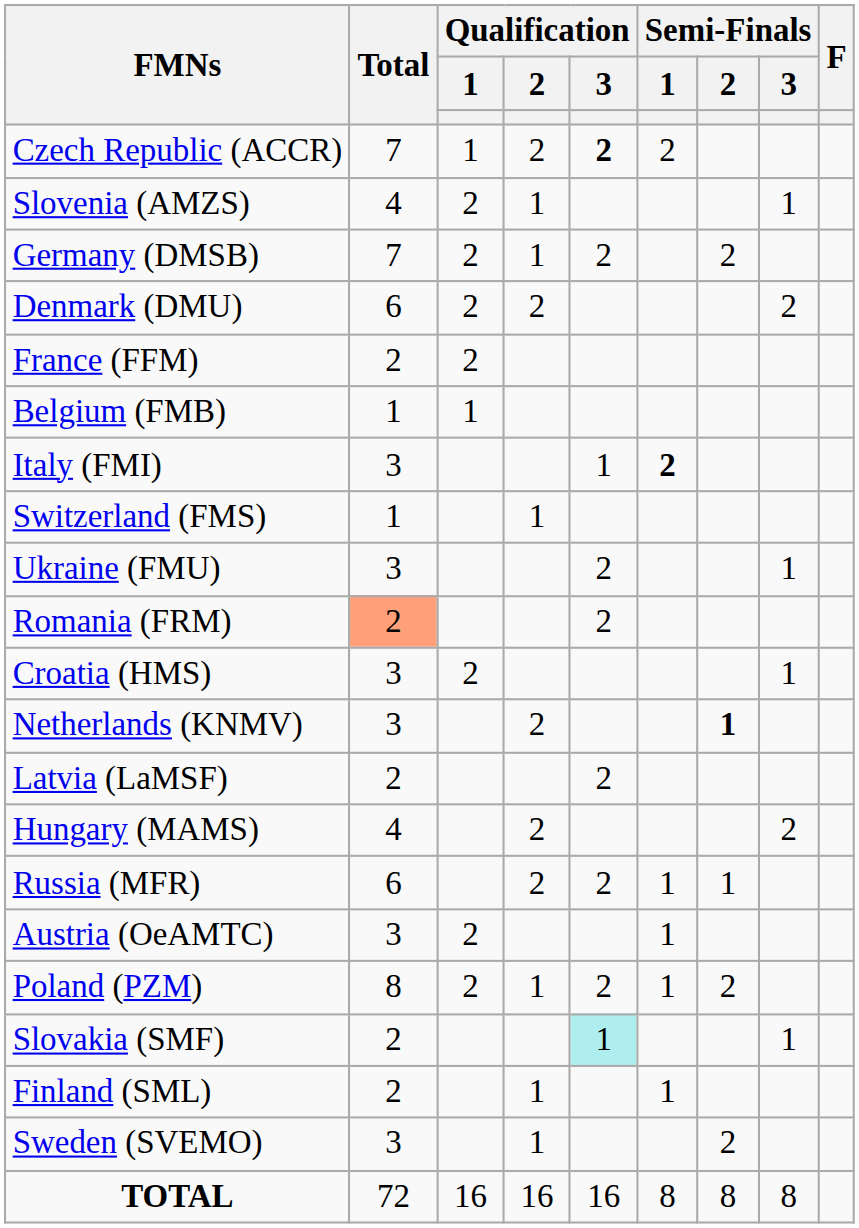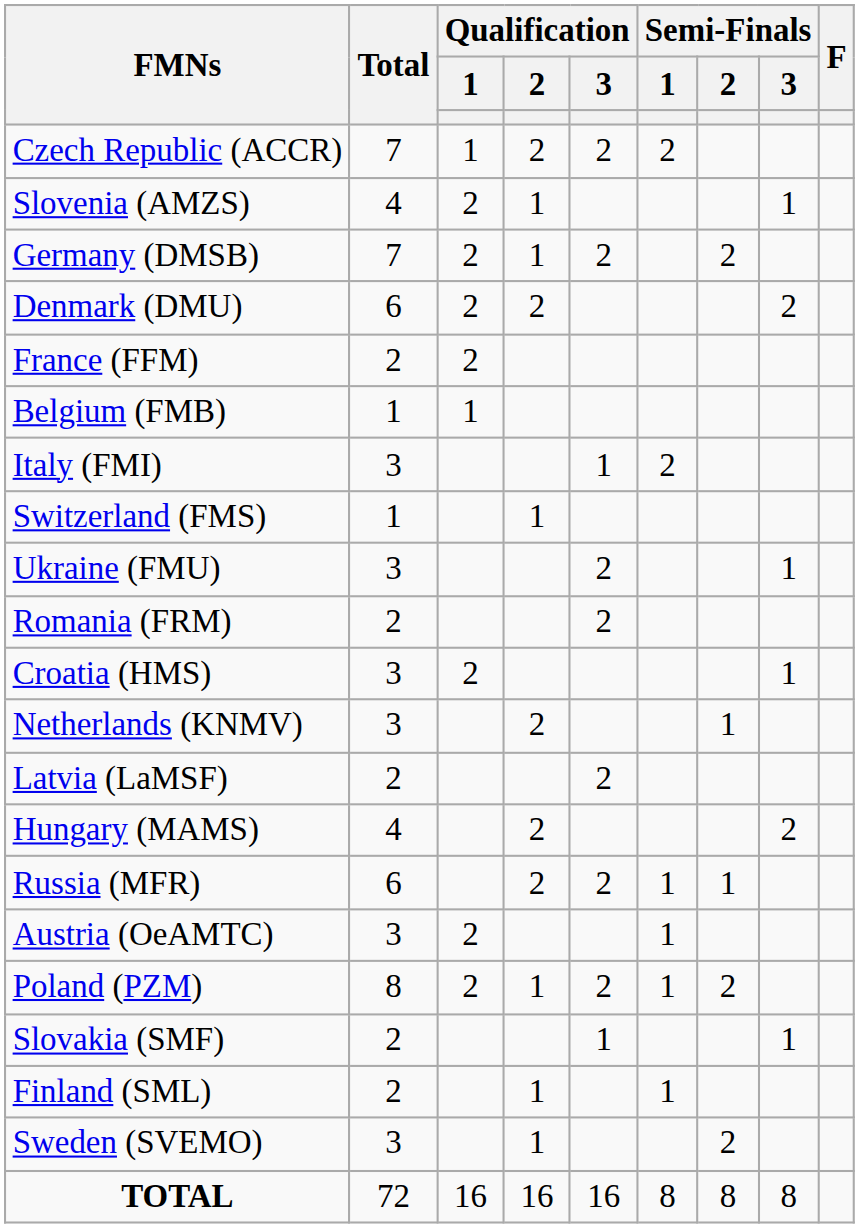(604, 150) bold -> (604, 150) normal
(667, 464) bold -> (667, 464) normal
(393, 620) lightsalmon background -> (393, 620) no background
(728, 725) bold -> (728, 725) normal
(604, 1039) paleturquoise background -> (604, 1039) no background
